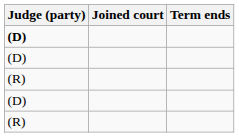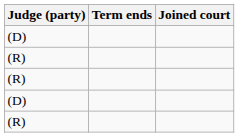columns swapped: (128, 15) <-> (200, 15)
(17, 36) bold -> (17, 36) normal
(17, 57) (D) -> (16, 57) (R)
